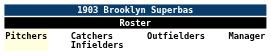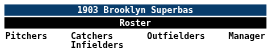(26, 36) lightyellow background -> (26, 36) no background
